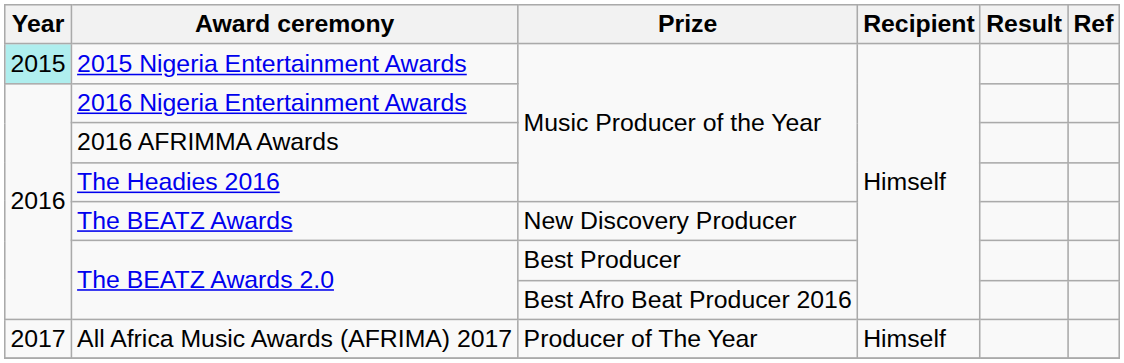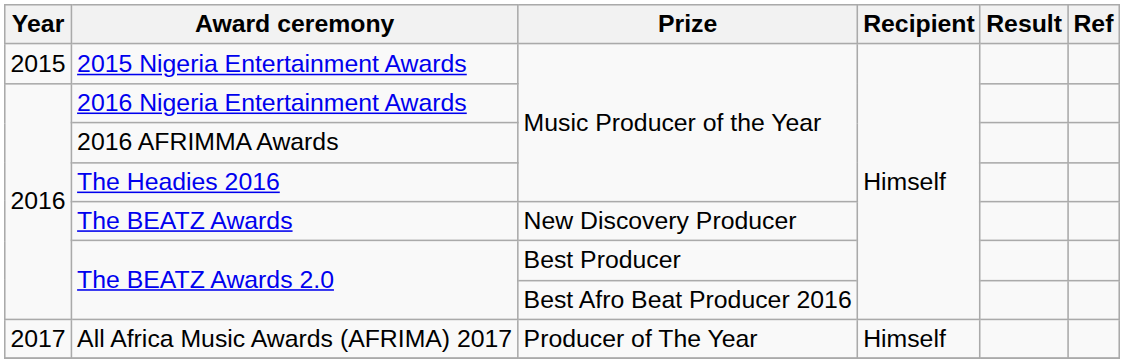(38, 63) paleturquoise background -> (38, 63) no background
